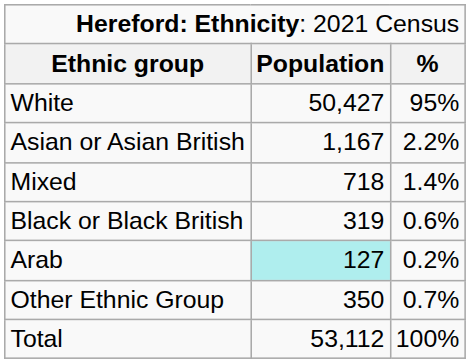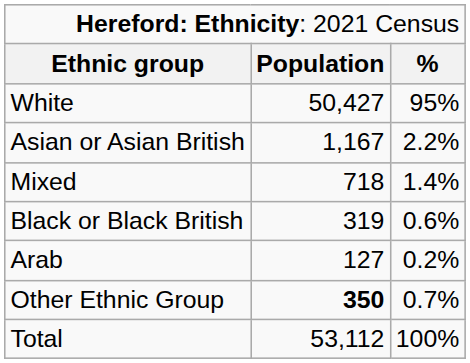(364, 260) paleturquoise background -> (364, 260) no background
(364, 299) normal -> (364, 299) bold
